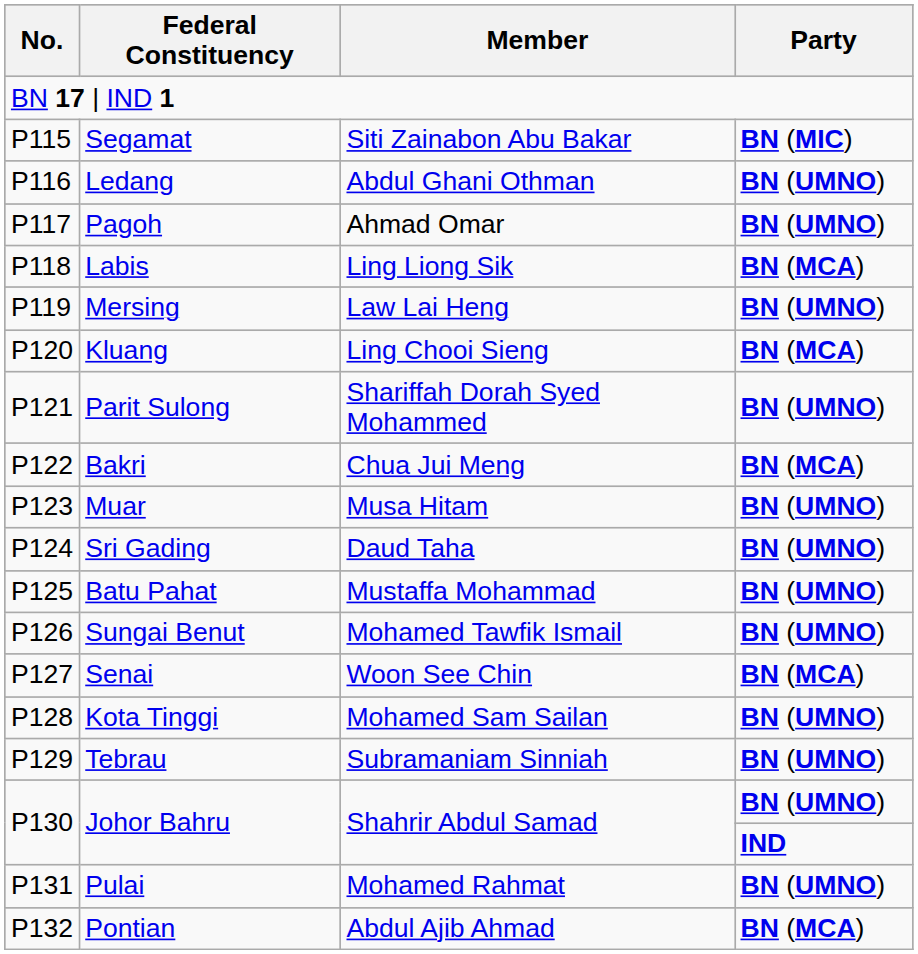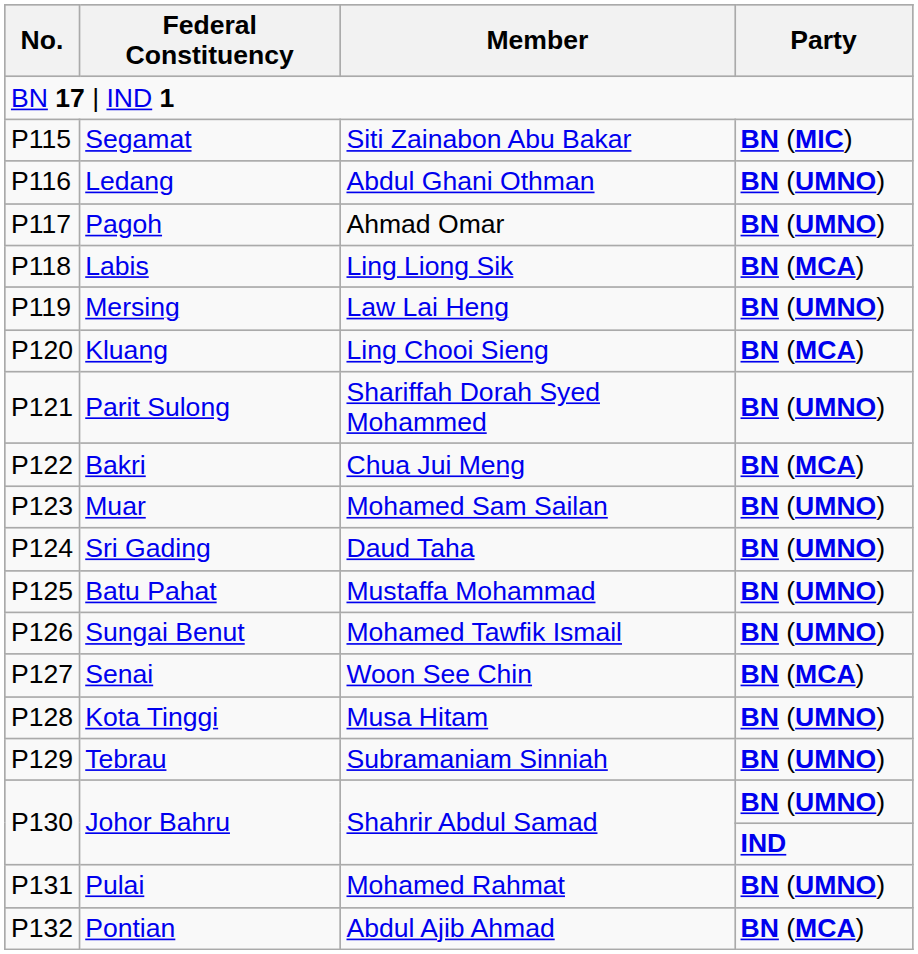(417, 506) Musa Hitam -> (477, 506) Mohamed Sam Sailan
(477, 717) Mohamed Sam Sailan -> (417, 717) Musa Hitam
